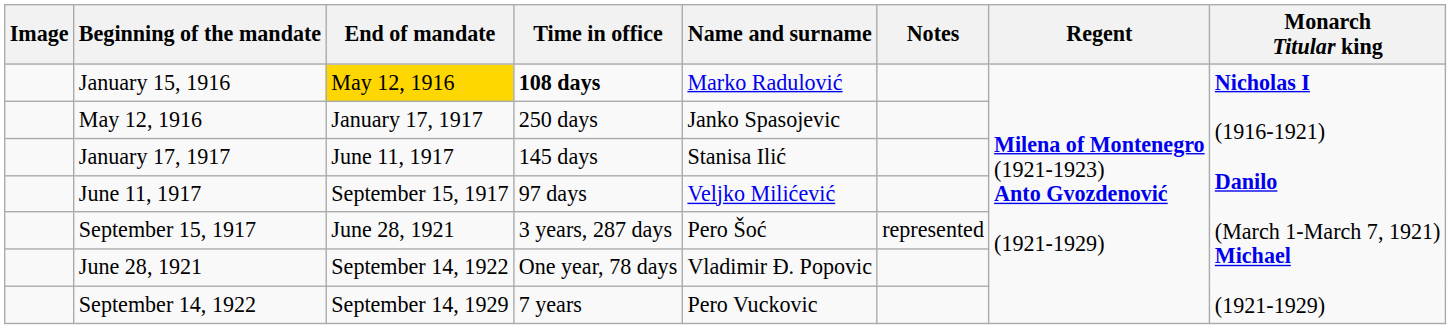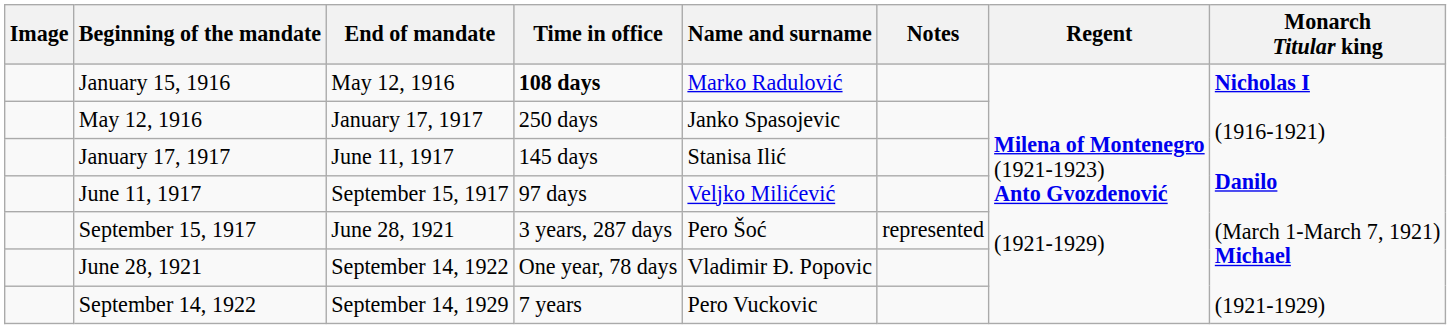(393, 82) gold background -> (393, 82) no background
